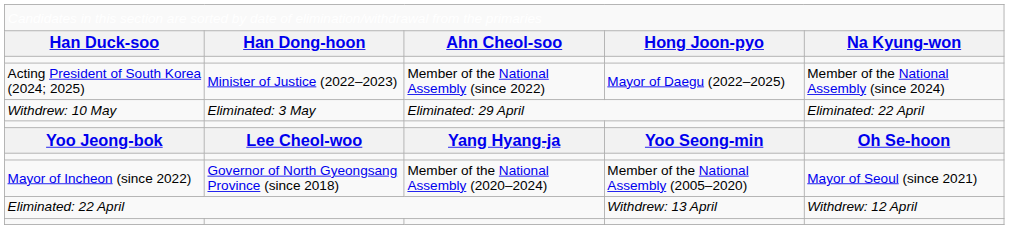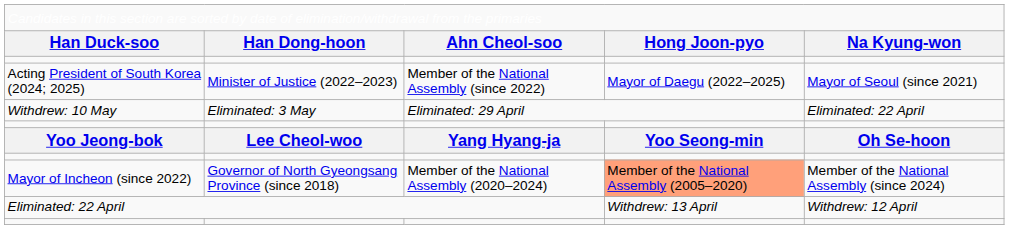(878, 81) Member of the National Assembly (since 2024) -> (892, 81) Mayor of Seoul (since 2021)
(678, 178) no background -> (678, 178) lightsalmon background
(892, 178) Mayor of Seoul (since 2021) -> (878, 178) Member of the National Assembly (since 2024)
